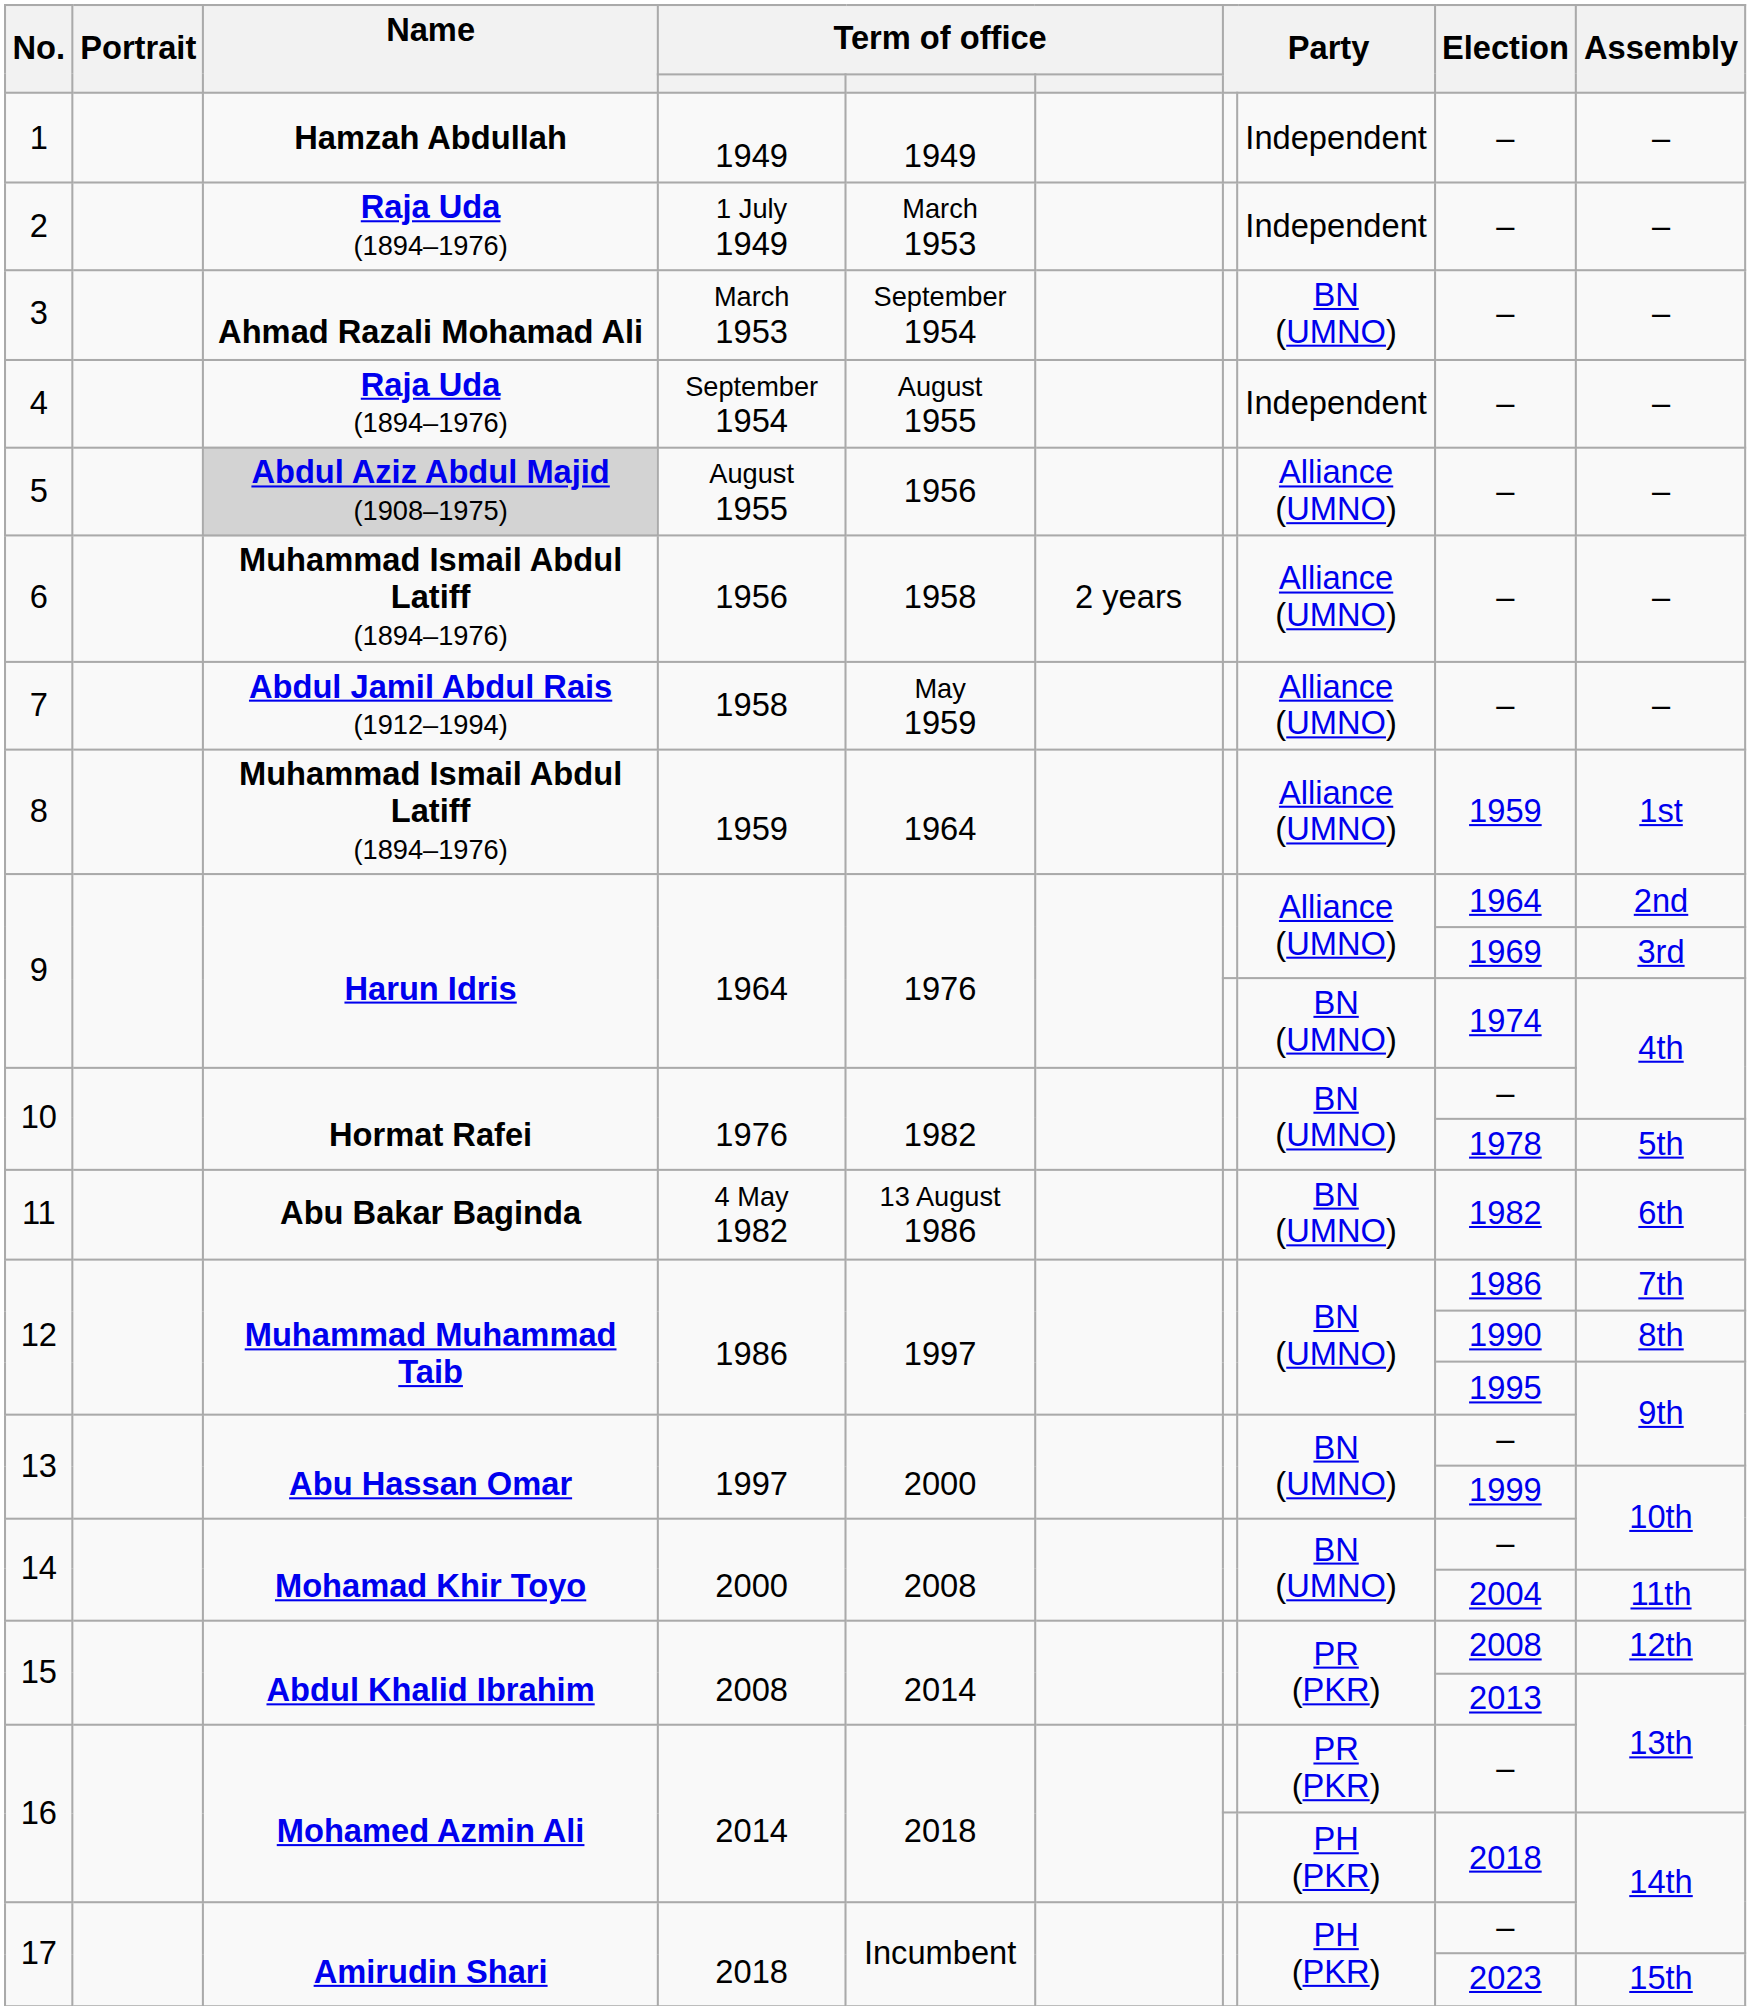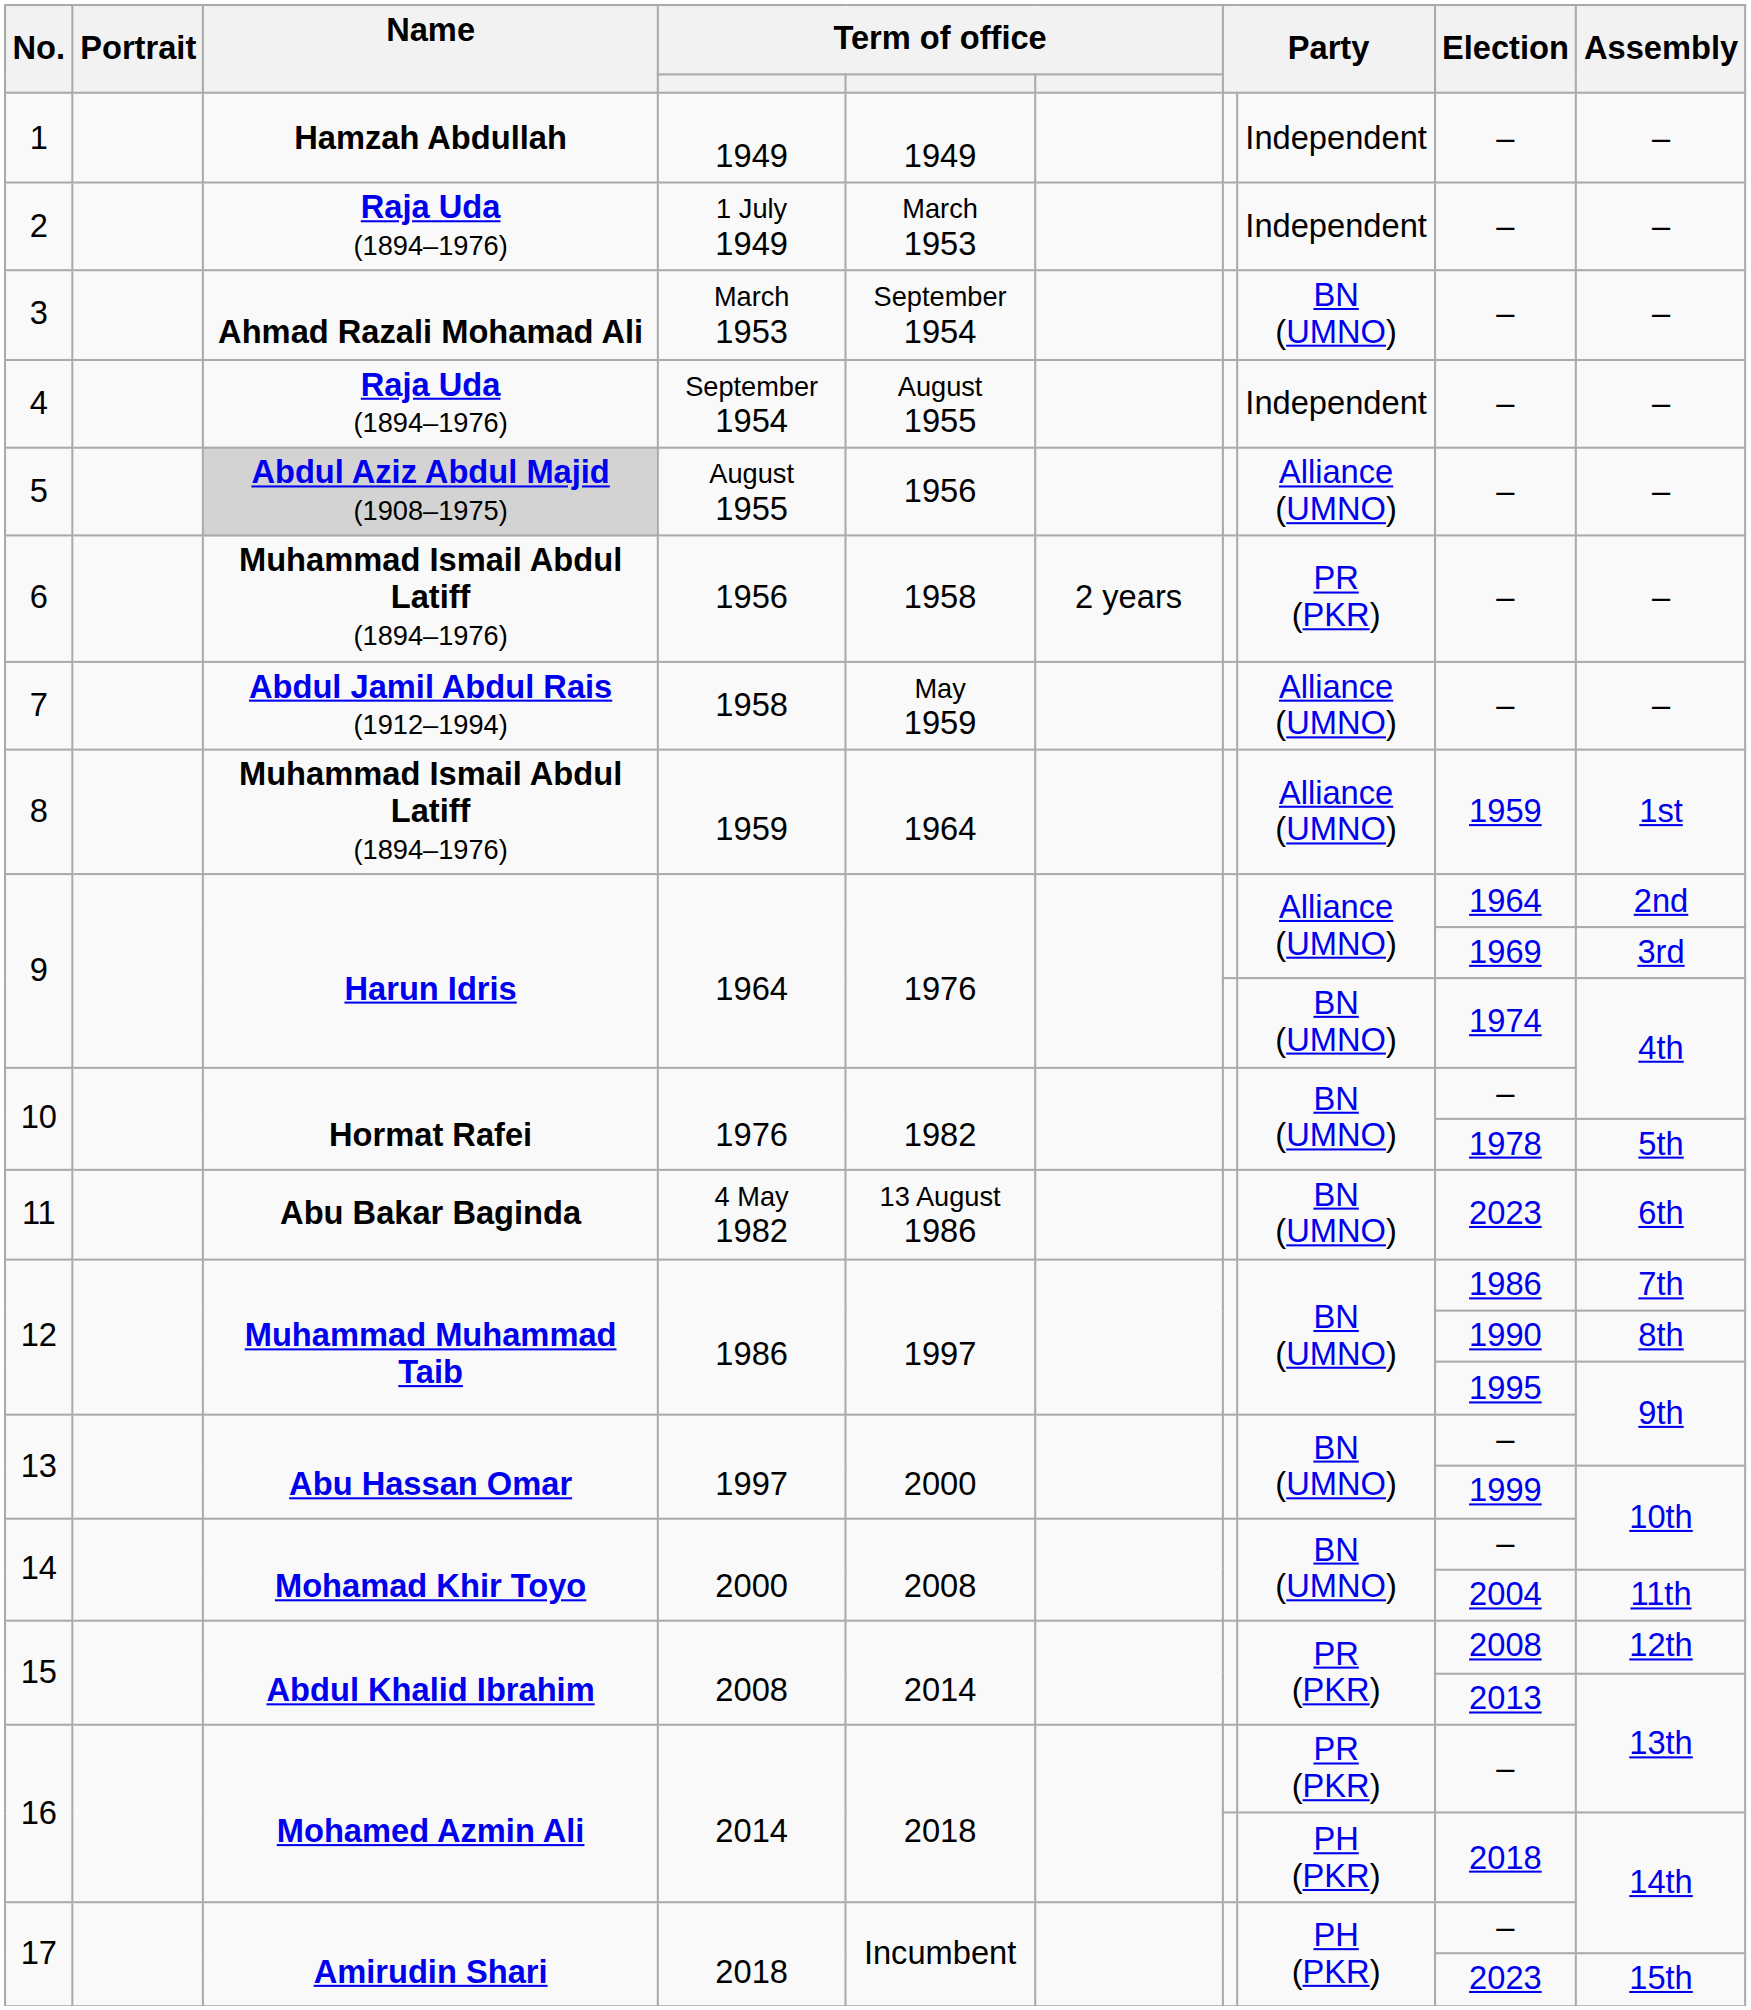(1336, 598) Alliance (UMNO) -> (1336, 598) PR (PKR)
(1505, 1214) 1982 -> (1505, 1214) 2023
